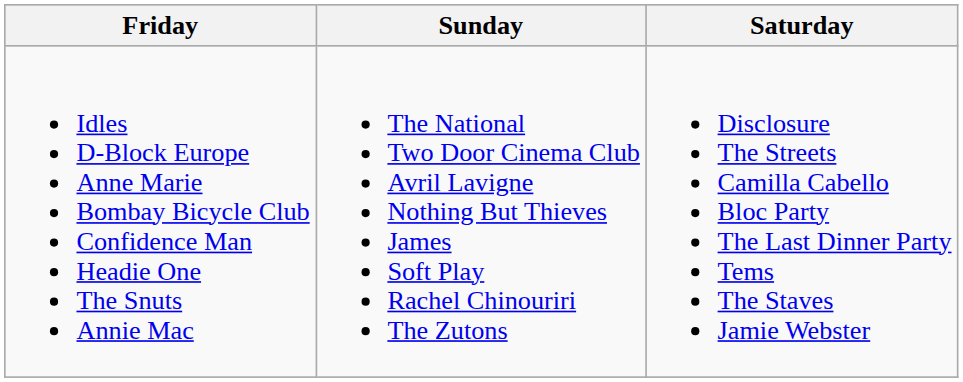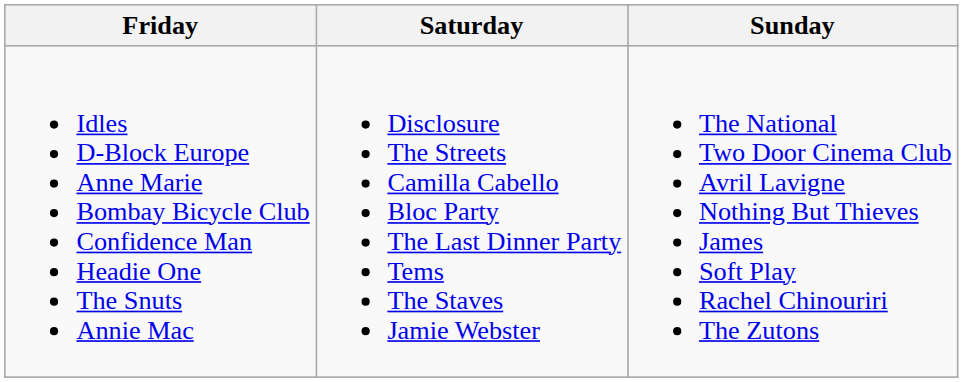columns swapped: (802, 25) <-> (481, 25)
